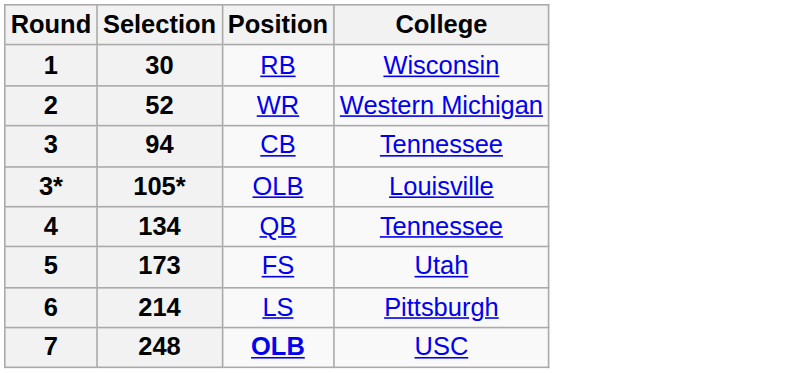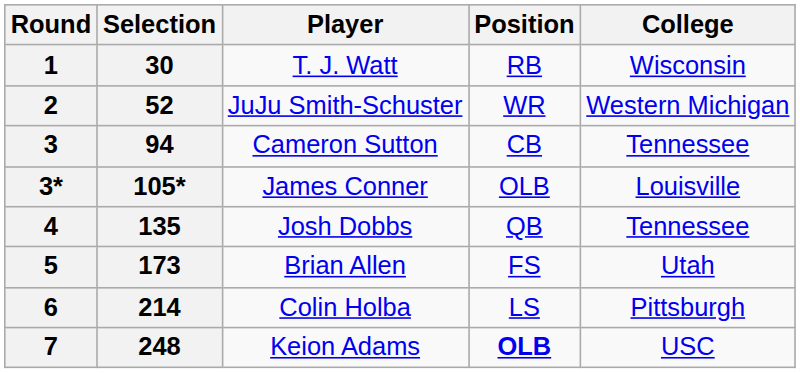+ column: (345, 24)
(159, 226) 134 -> (159, 226) 135
